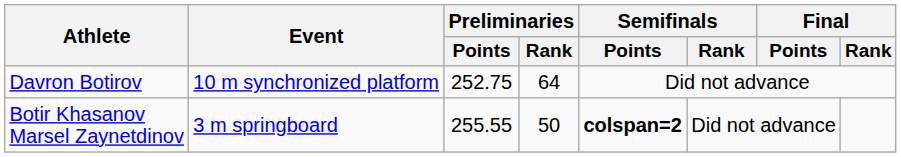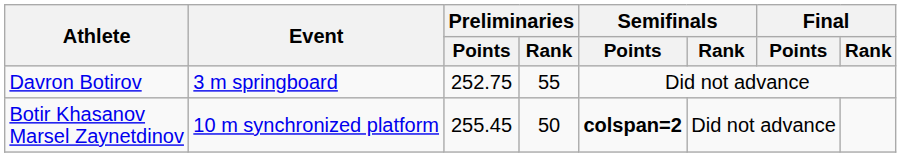(316, 82) 10 m synchronized platform -> (266, 82) 3 m springboard
(549, 82) 64 -> (549, 82) 55
(266, 125) 3 m springboard -> (316, 125) 10 m synchronized platform
(482, 125) 255.55 -> (482, 125) 255.45
